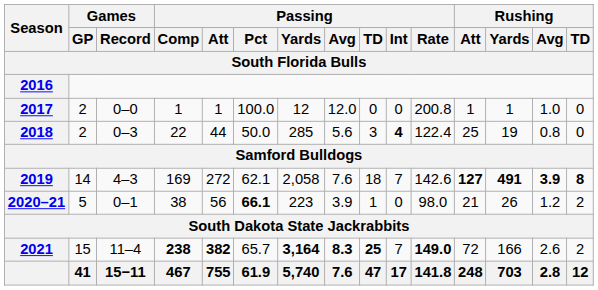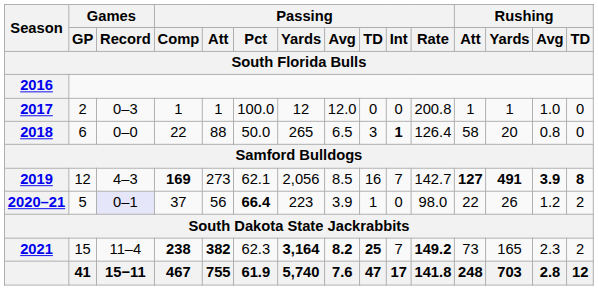(125, 109) 0–0 -> (125, 109) 0–3
(83, 132) 2 -> (83, 132) 6
(125, 132) 0–3 -> (125, 132) 0–0
(218, 132) 44 -> (218, 132) 88
(301, 132) 285 -> (301, 132) 265
(342, 132) 5.6 -> (342, 132) 6.5
(399, 132) 4 -> (399, 132) 1
(433, 132) 122.4 -> (433, 132) 126.4
(470, 132) 25 -> (470, 132) 58
(510, 132) 19 -> (510, 132) 20
(83, 179) 14 -> (83, 179) 12
(178, 179) normal -> (178, 179) bold
(218, 179) 272 -> (218, 179) 273
(301, 179) 2,058 -> (301, 179) 2,056
(342, 179) 7.6 -> (342, 179) 8.5
(373, 179) 18 -> (373, 179) 16
(433, 179) 142.6 -> (433, 179) 142.7
(125, 202) no background -> (125, 202) lavender background
(178, 202) 38 -> (178, 202) 37
(256, 202) 66.1 -> (256, 202) 66.4
(470, 202) 21 -> (470, 202) 22
(256, 249) 65.7 -> (256, 249) 62.3
(342, 249) 8.3 -> (342, 249) 8.2
(433, 249) 149.0 -> (433, 249) 149.2
(470, 249) 72 -> (470, 249) 73
(510, 249) 166 -> (510, 249) 165
(550, 249) 2.6 -> (550, 249) 2.3
